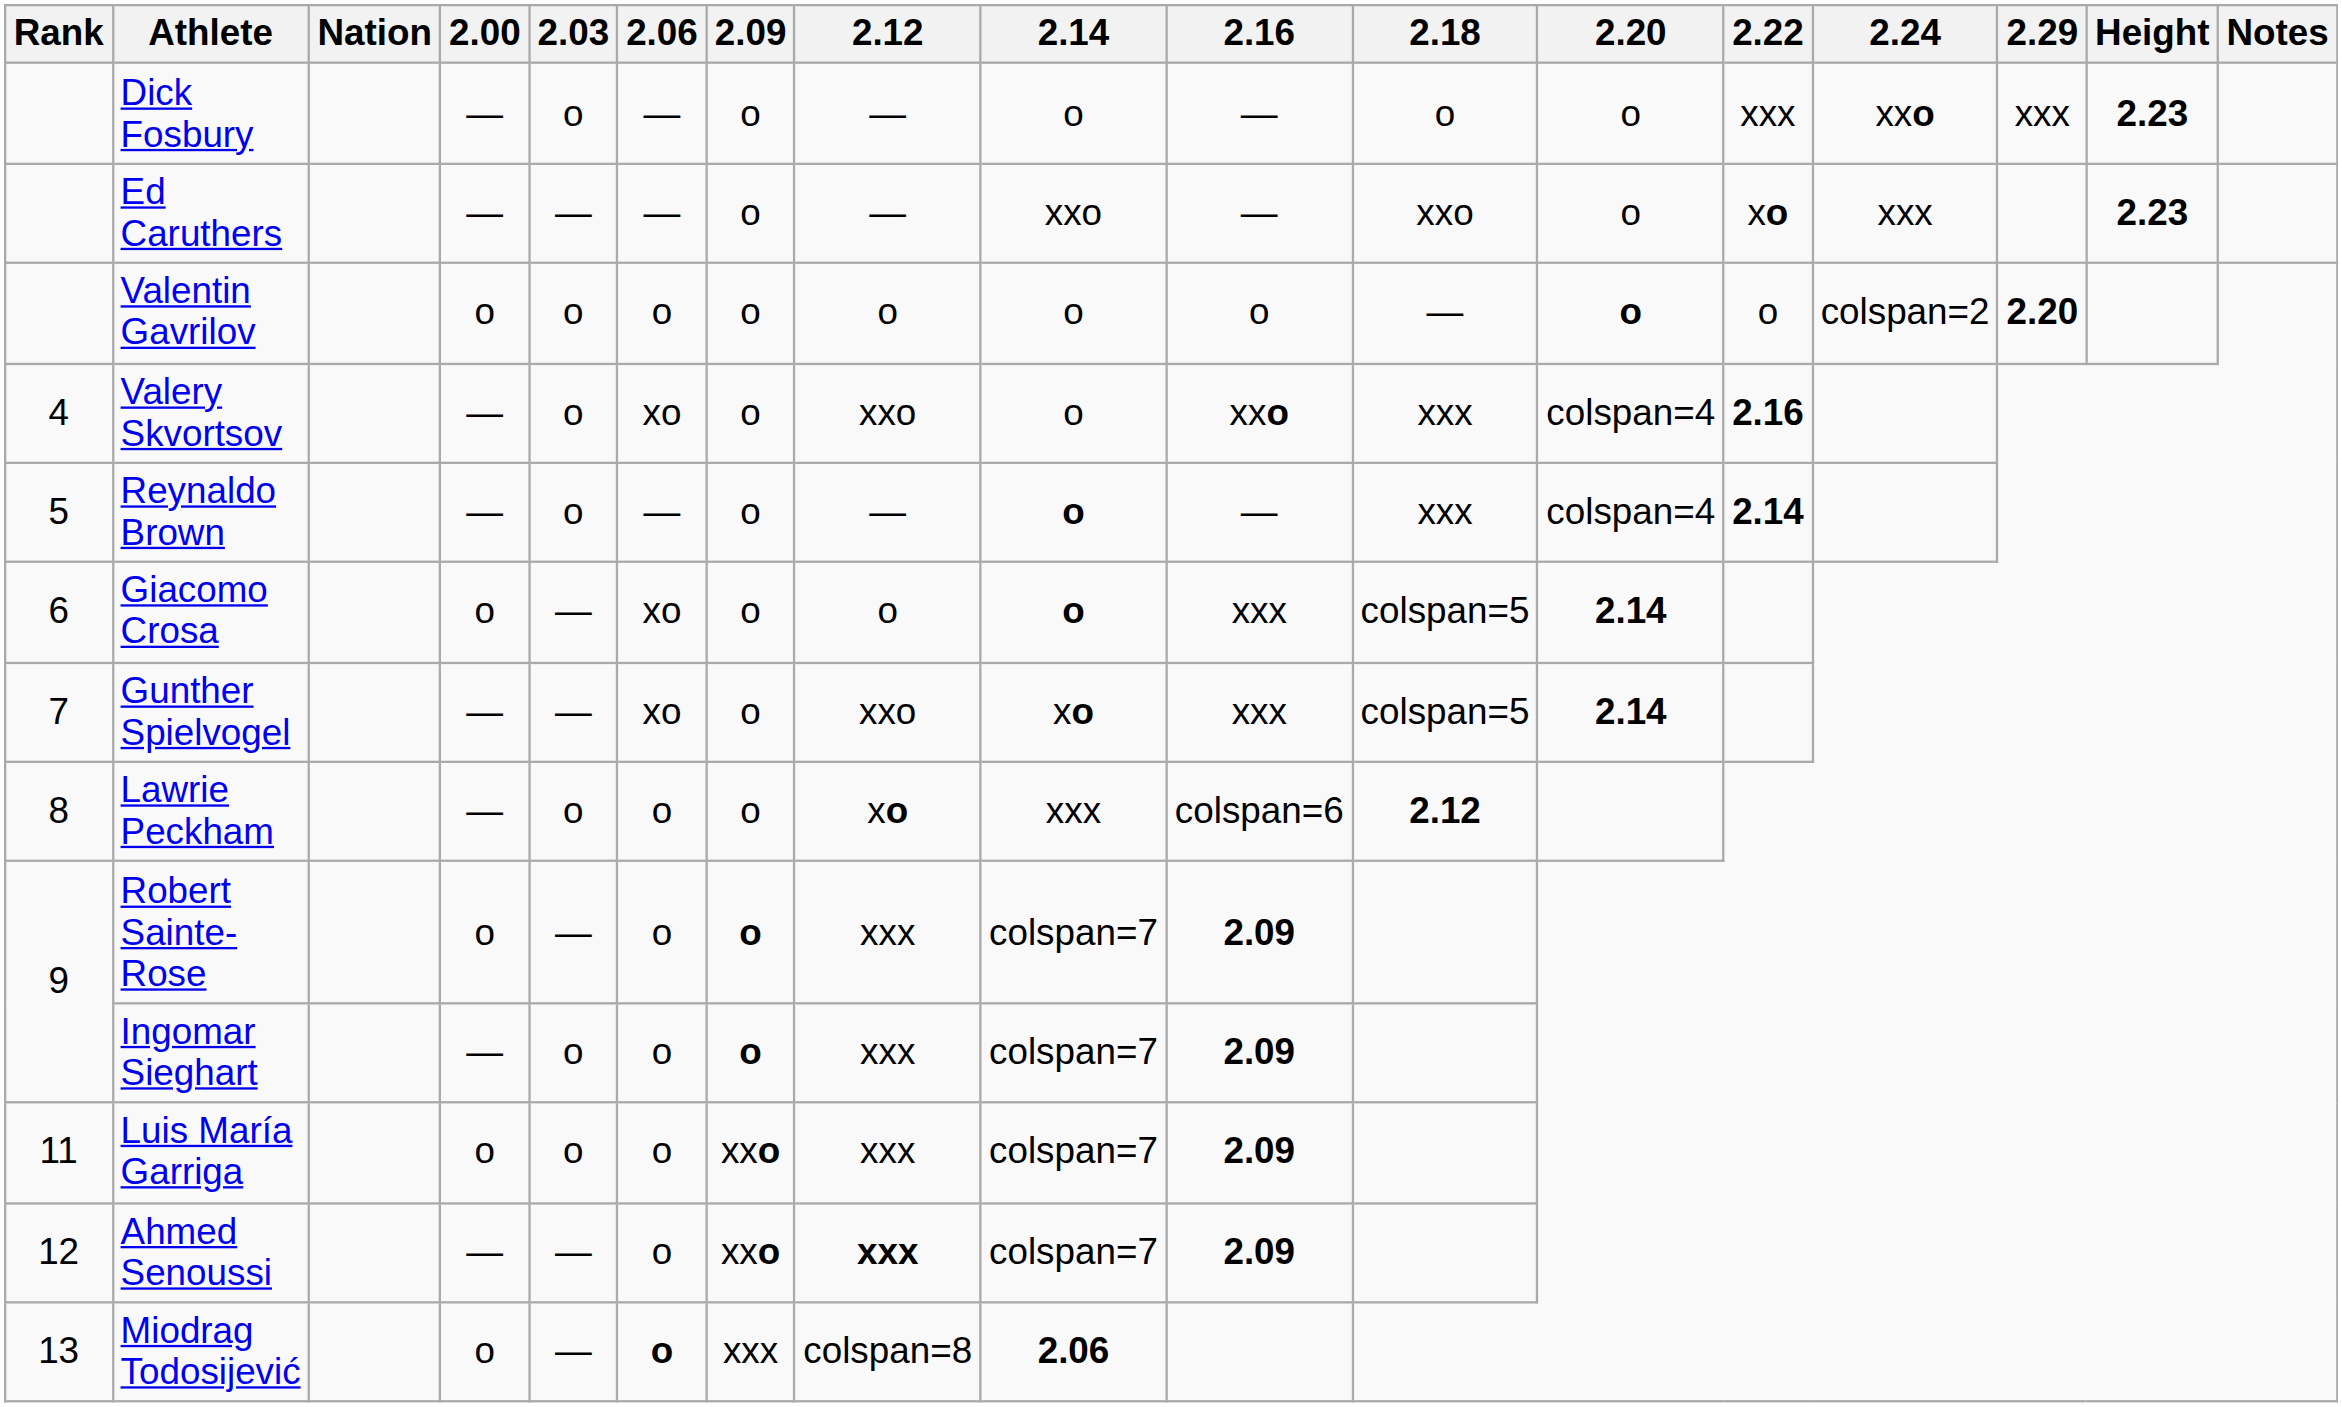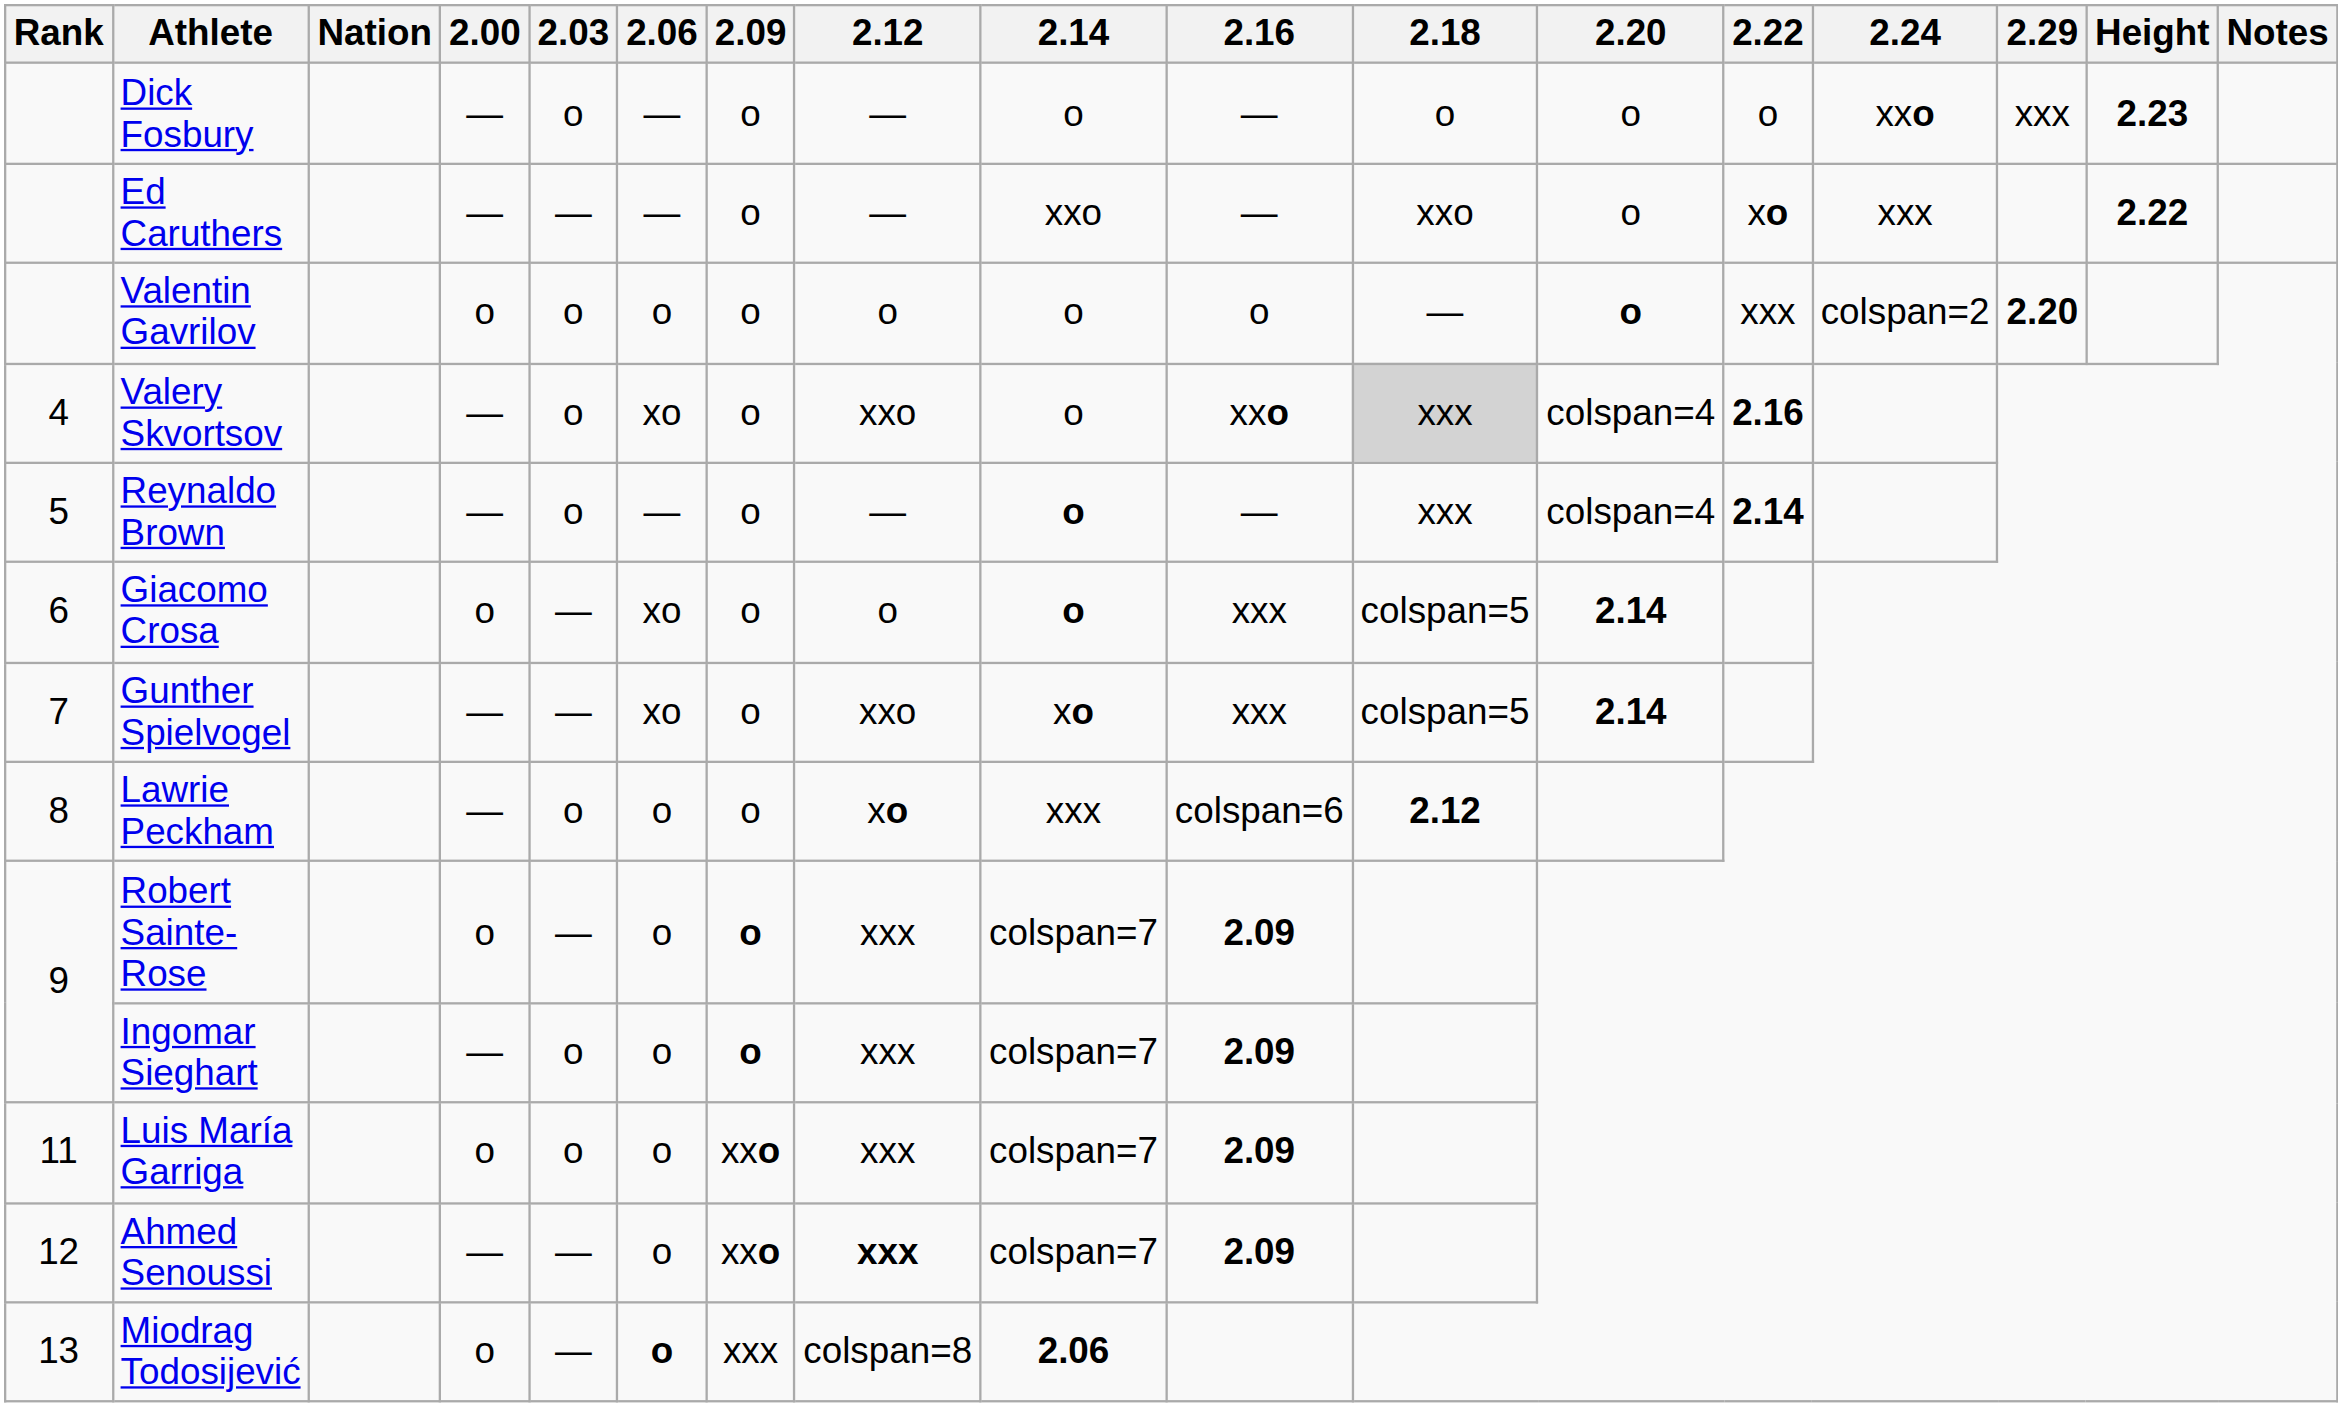(1768, 112) xxx -> (1768, 112) o
(2152, 212) 2.23 -> (2152, 212) 2.22
(1768, 312) o -> (1768, 312) xxx
(1445, 412) no background -> (1445, 412) lightgrey background
